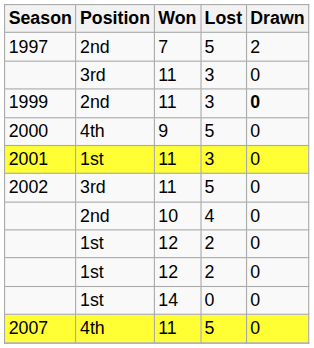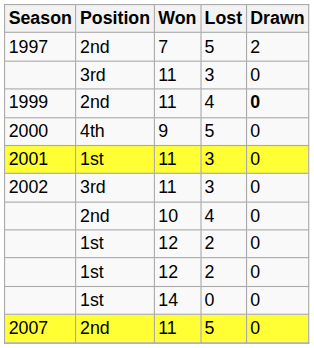(210, 103) 3 -> (210, 103) 4
(210, 187) 5 -> (210, 187) 3
(92, 328) 4th -> (95, 328) 2nd
